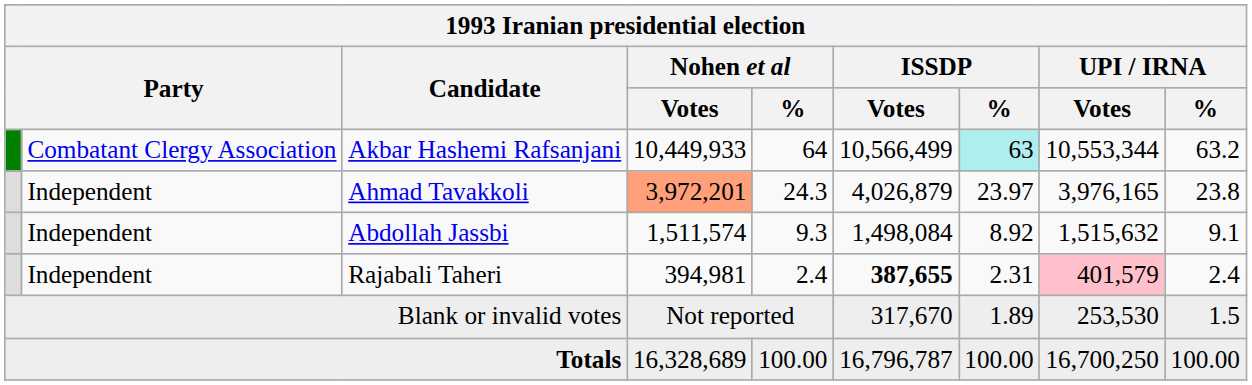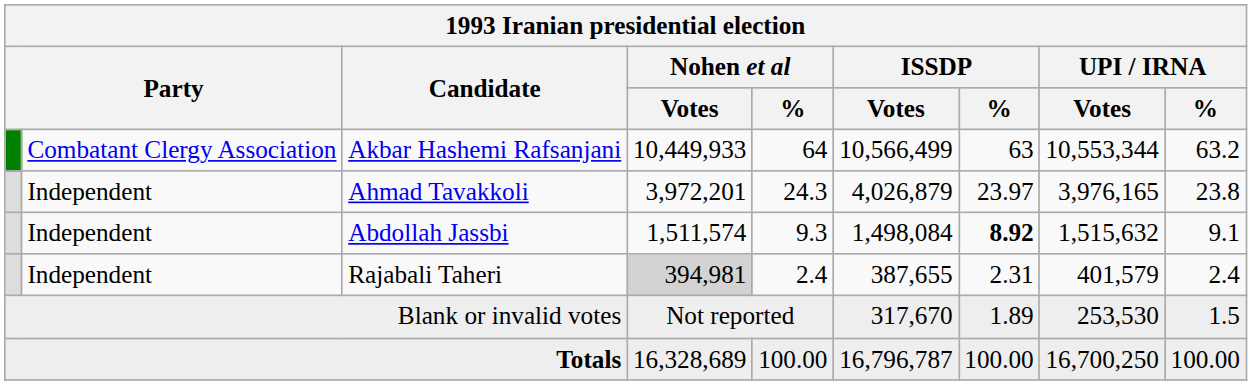(1021, 150) paleturquoise background -> (1021, 150) no background
(696, 191) lightsalmon background -> (696, 191) no background
(1012, 233) normal -> (1012, 233) bold
(705, 275) no background -> (705, 275) lightgrey background
(912, 275) bold -> (912, 275) normal
(1118, 275) pink background -> (1118, 275) no background
